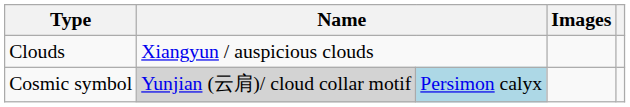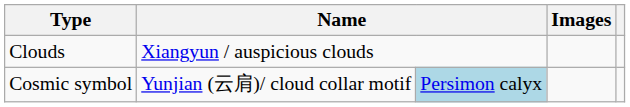(276, 83) lightgrey background -> (276, 83) no background
